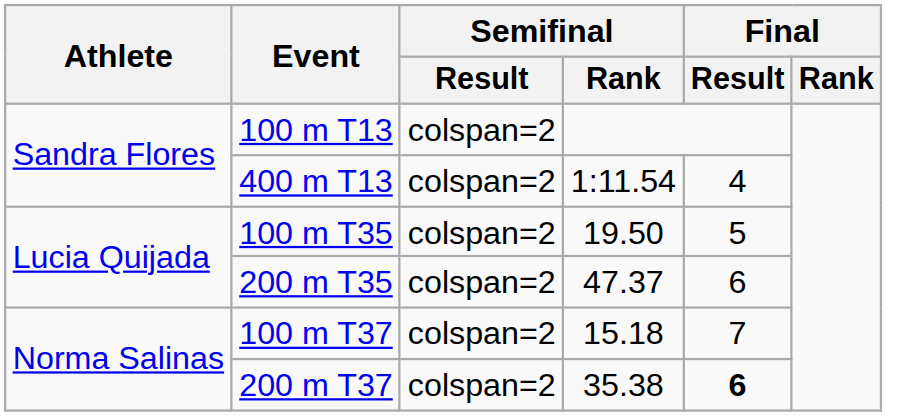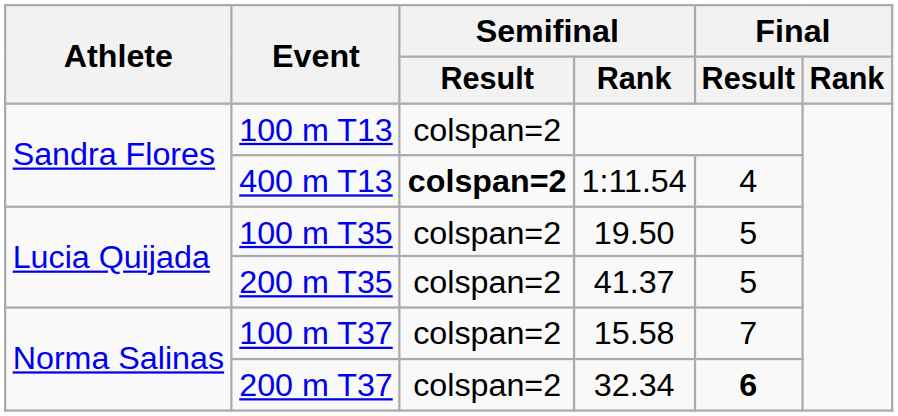(482, 181) normal -> (487, 181) bold
(623, 283) 47.37 -> (634, 283) 41.37
(738, 283) 6 -> (748, 283) 5
(623, 334) 15.18 -> (634, 334) 15.58
(623, 385) 35.38 -> (634, 385) 32.34
